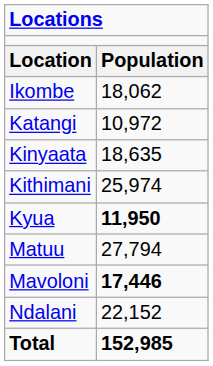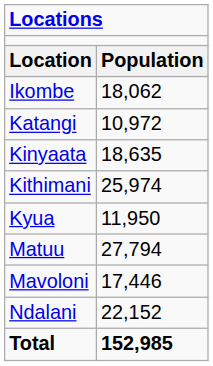(131, 218) bold -> (131, 218) normal
(131, 281) bold -> (131, 281) normal
